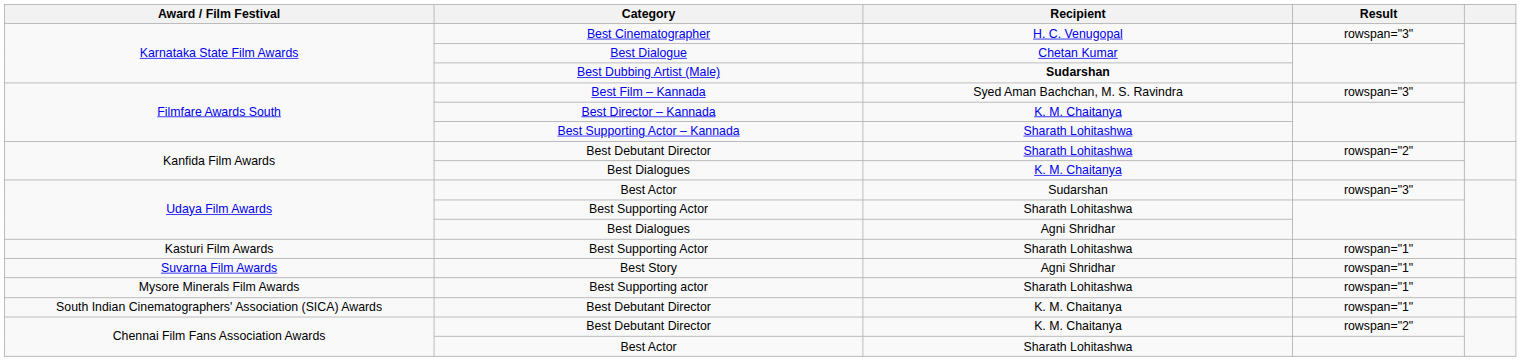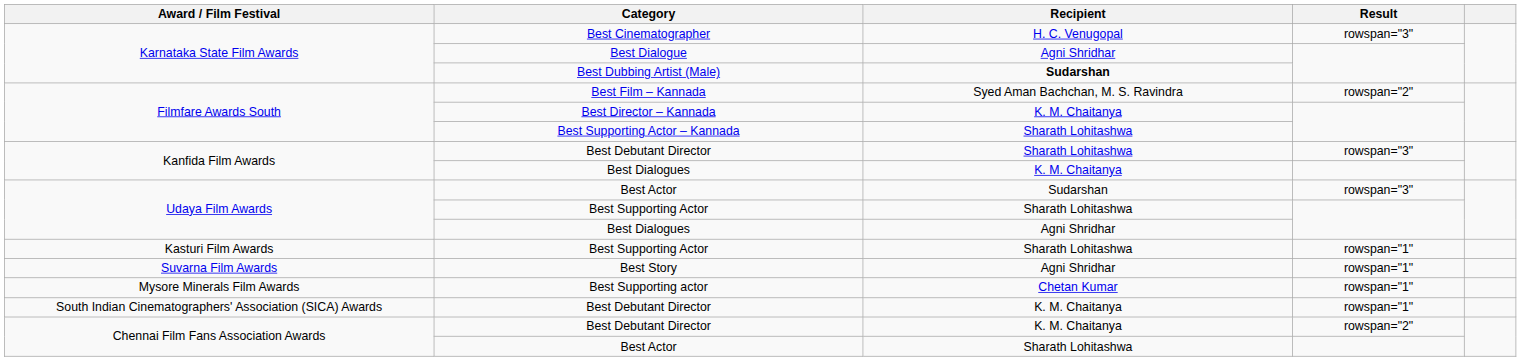(1078, 53) Chetan Kumar -> (1078, 53) Agni Shridhar
(1379, 92) rowspan="3" -> (1379, 92) rowspan="2"
(1379, 151) rowspan="2" -> (1379, 151) rowspan="3"
(1078, 287) Sharath Lohitashwa -> (1078, 287) Chetan Kumar
